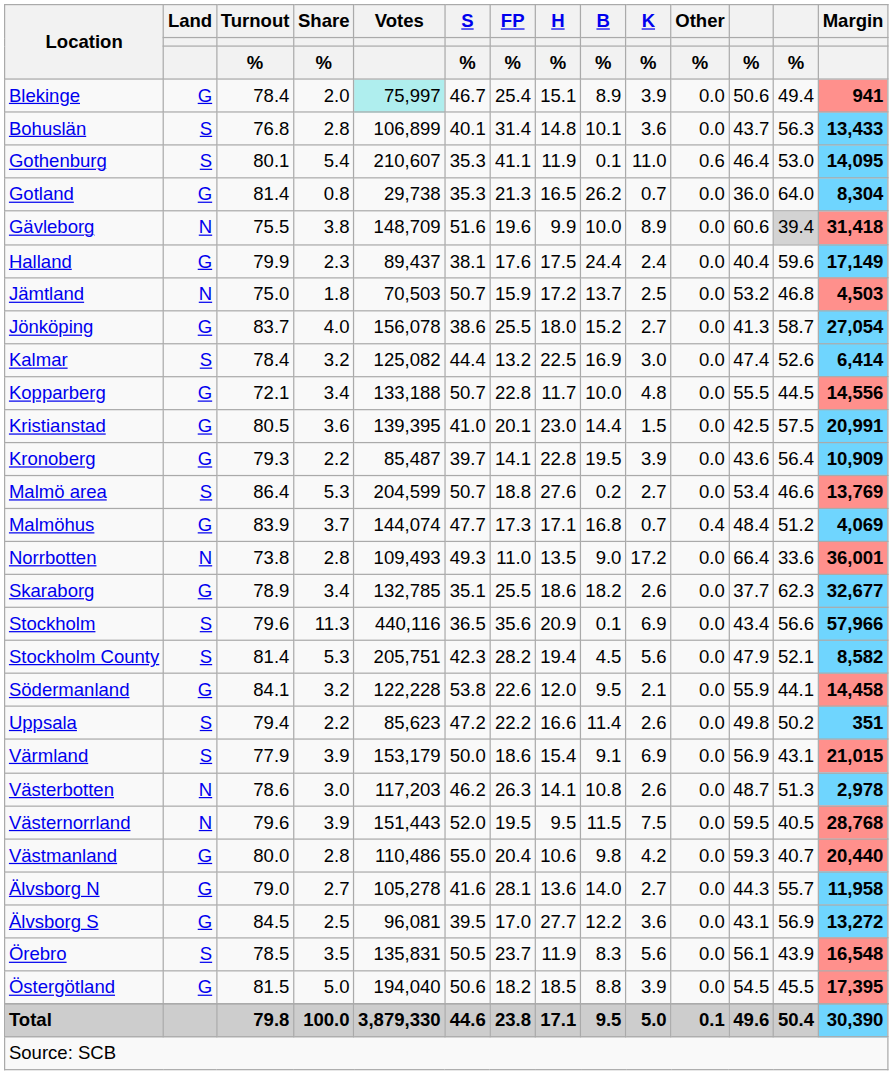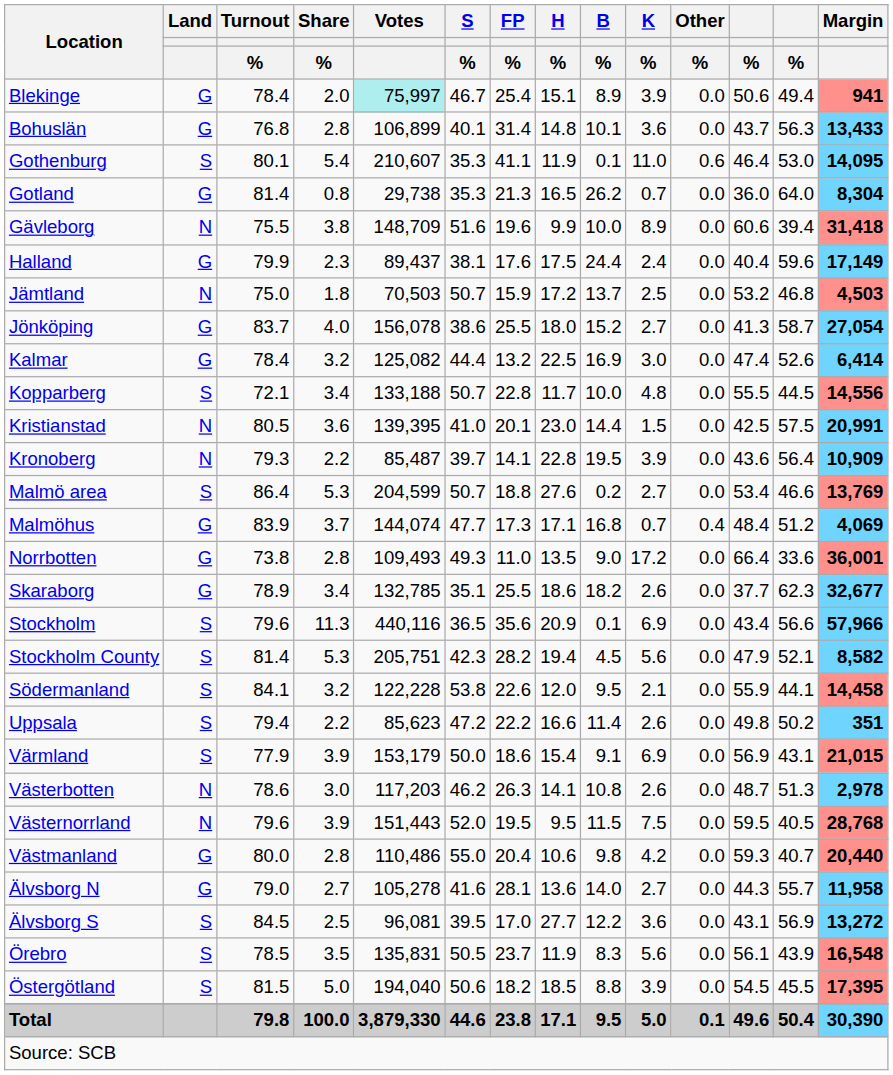(206, 128) S -> (205, 128) G
(796, 227) lightgrey background -> (796, 227) no background
(206, 359) S -> (205, 359) G
(205, 392) G -> (206, 392) S
(205, 426) G -> (205, 426) N
(205, 459) G -> (205, 459) N
(205, 558) N -> (205, 558) G
(205, 690) G -> (206, 690) S
(205, 921) G -> (206, 921) S
(205, 987) G -> (206, 987) S
